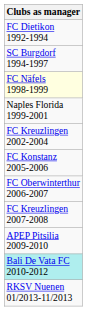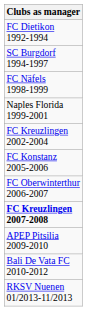(27, 84) lightyellow background -> (27, 84) no background
(37, 214) normal -> (39, 214) bold
(38, 266) paleturquoise background -> (38, 266) no background
